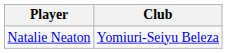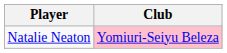(158, 37) no background -> (158, 37) pink background
